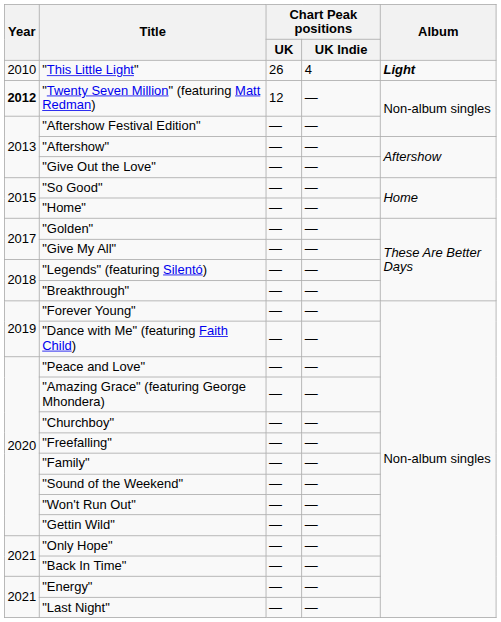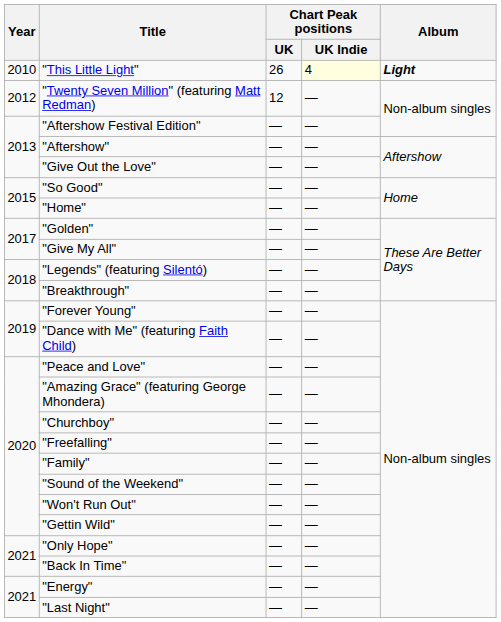(308, 70) no background -> (308, 70) lightyellow background
(22, 98) bold -> (22, 98) normal
